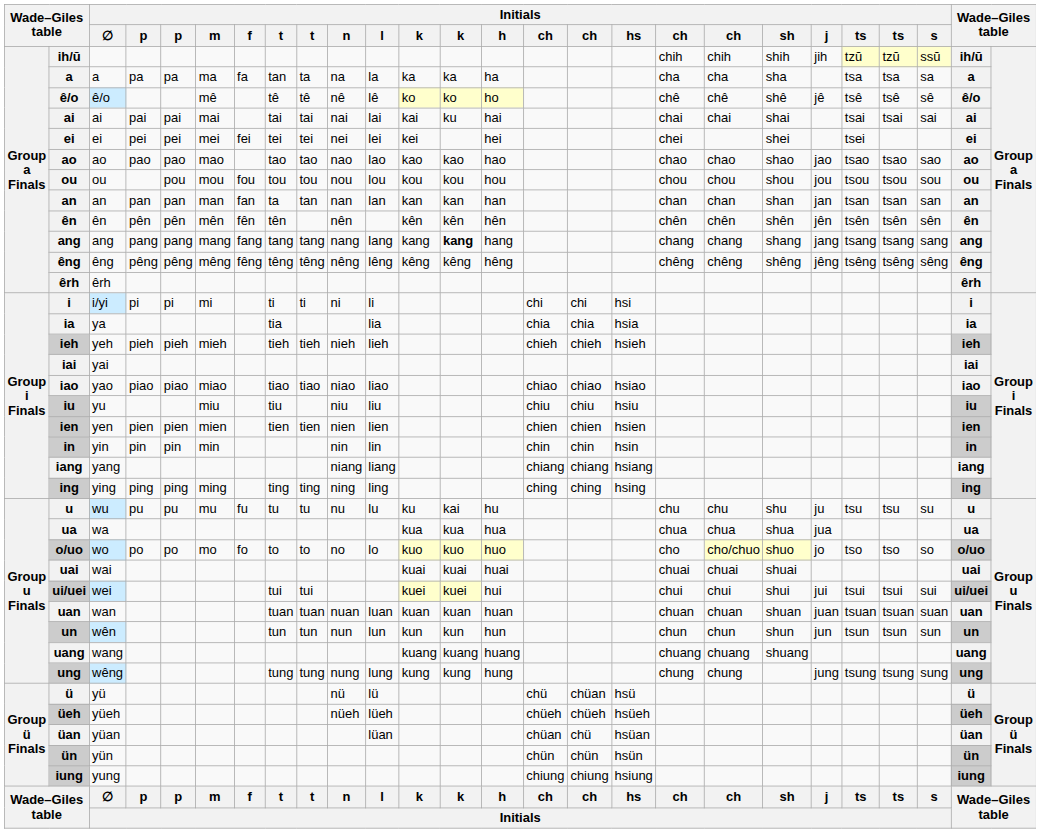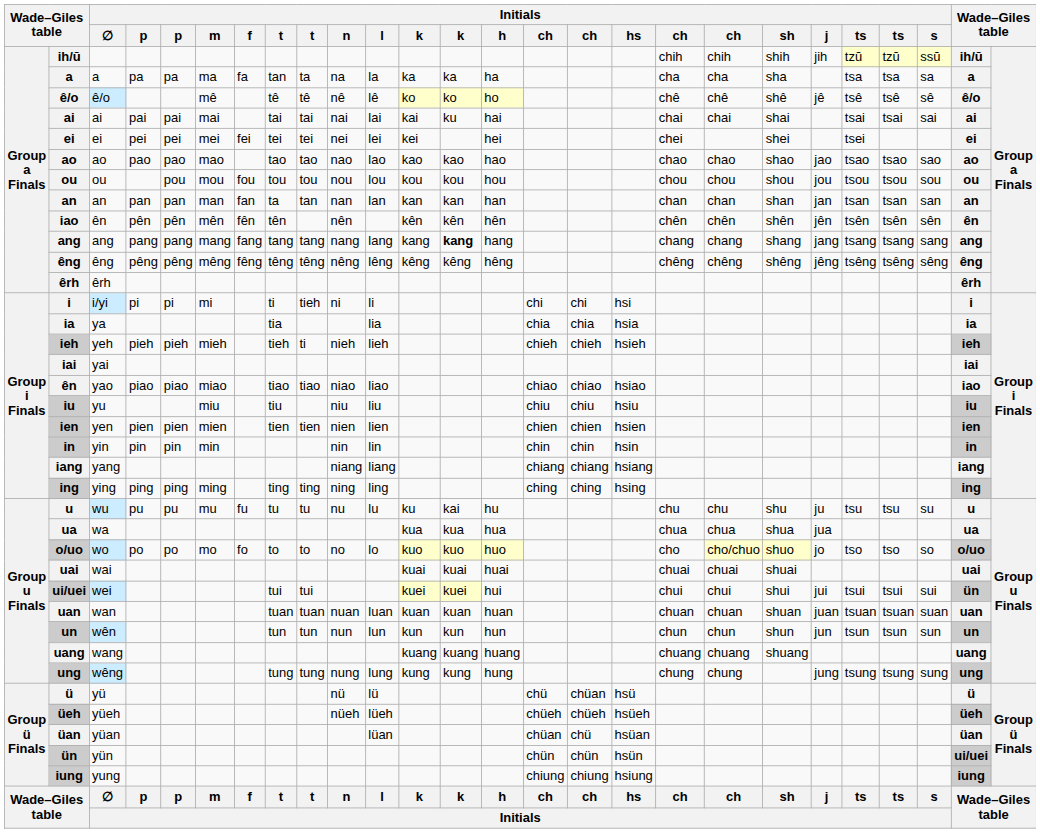(69, 221) ên -> (69, 221) iao
(303, 303) ti -> (310, 303) tieh
(310, 344) tieh -> (303, 344) ti
(69, 385) iao -> (69, 385) ên
(971, 591) ui/uei -> (971, 591) ün
(971, 755) ün -> (971, 755) ui/uei
